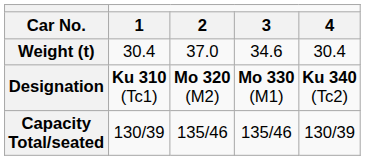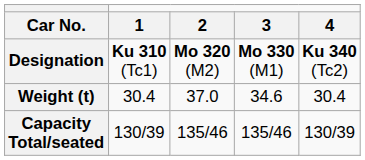rows swapped: (56, 87) <-> (56, 51)
